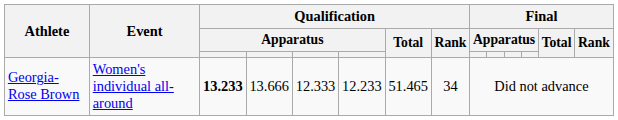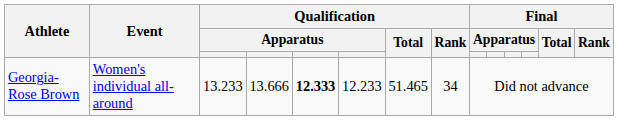(223, 86) bold -> (223, 86) normal
(316, 86) normal -> (316, 86) bold
